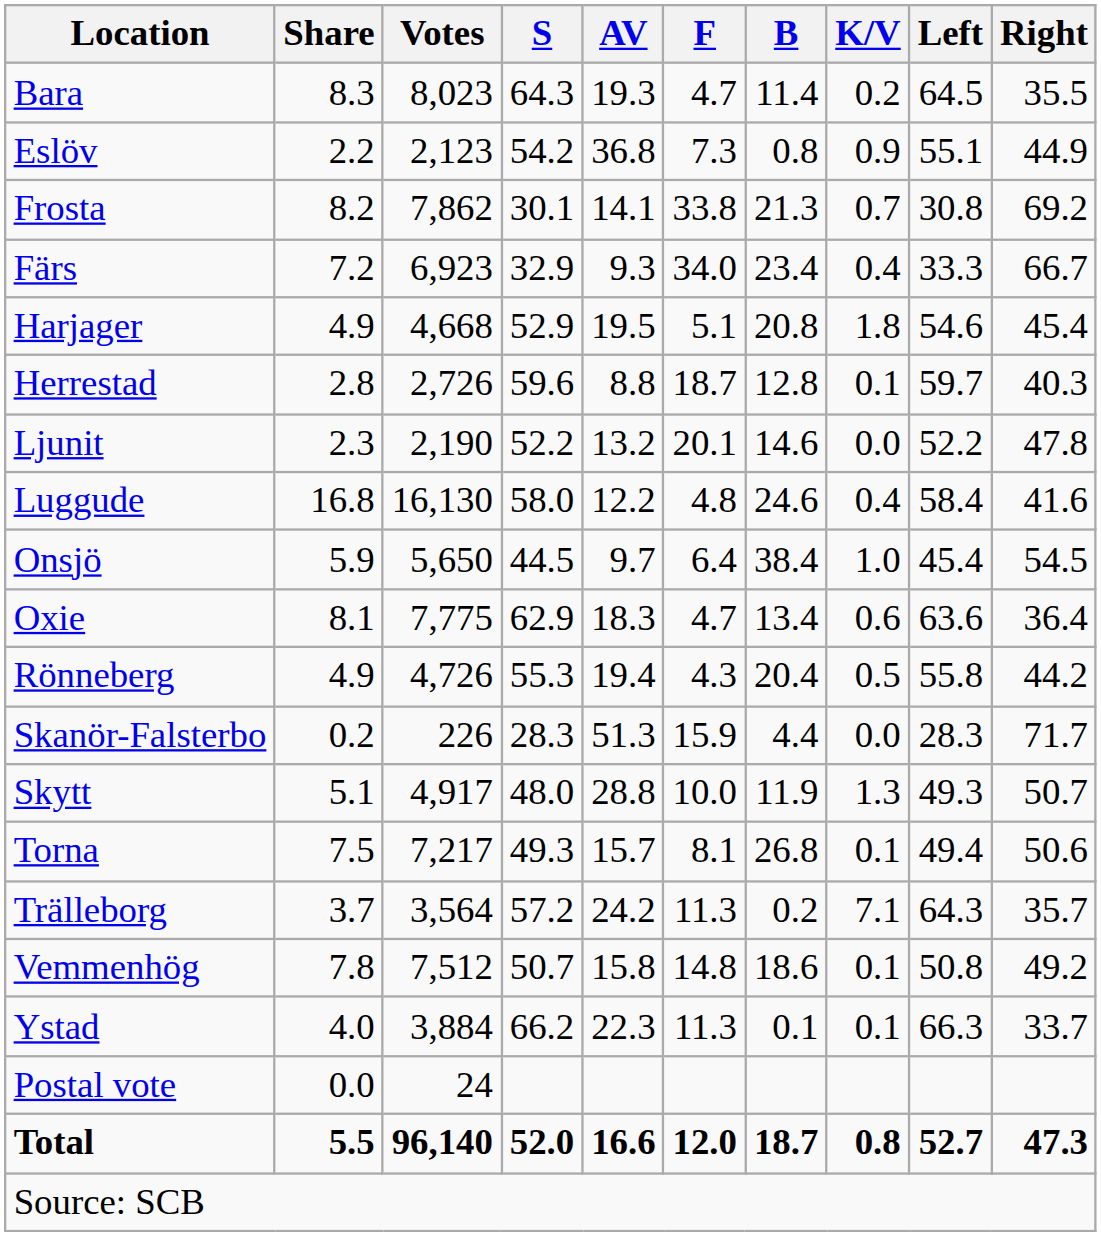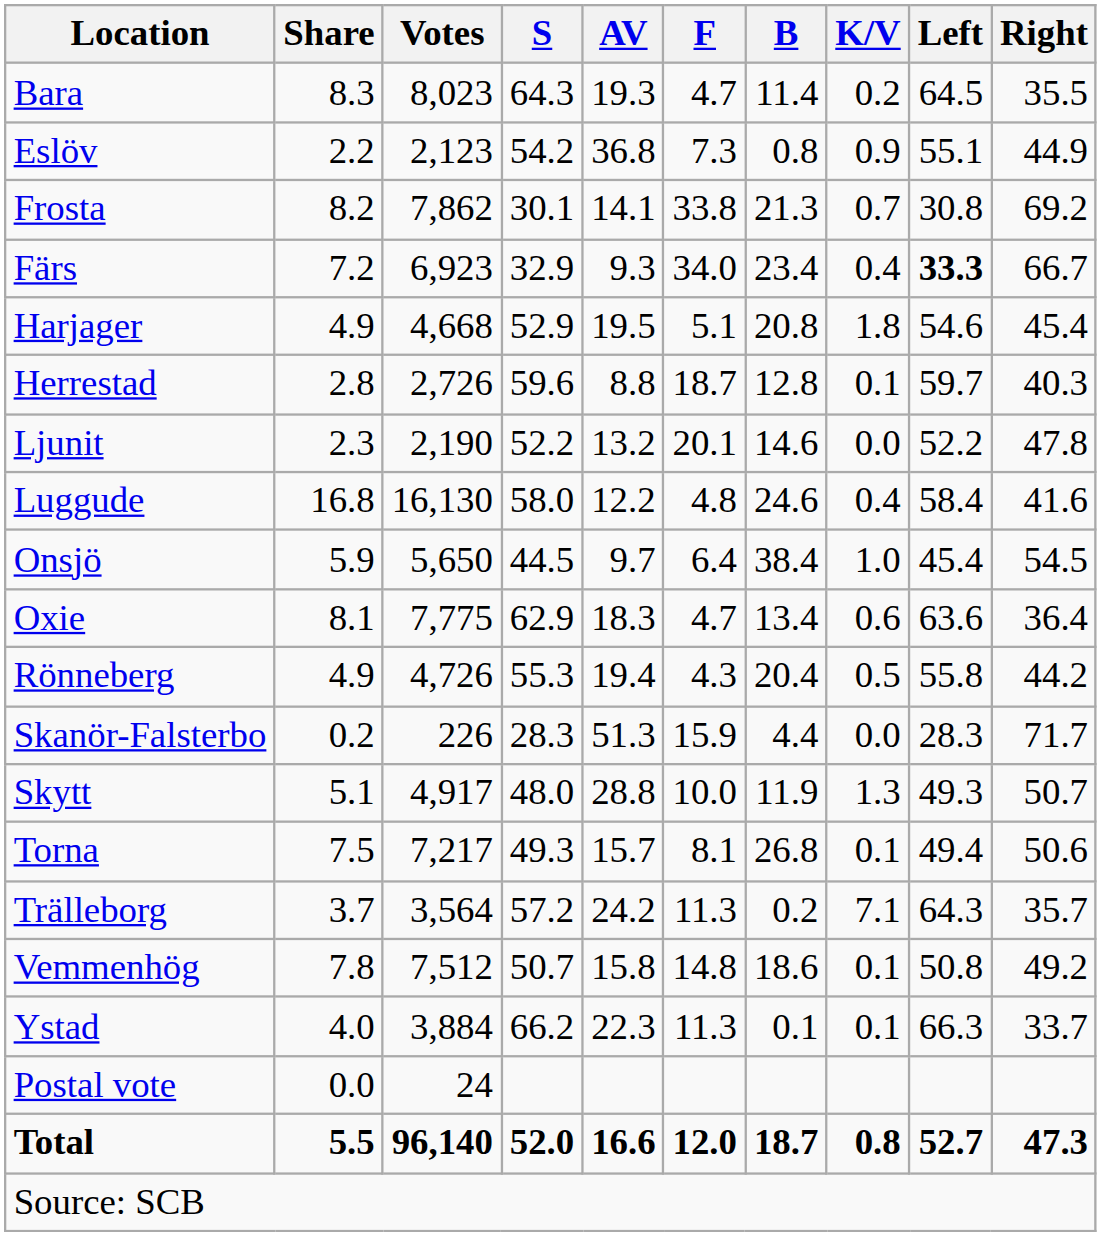(951, 267) normal -> (951, 267) bold
